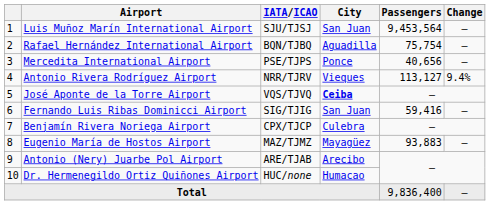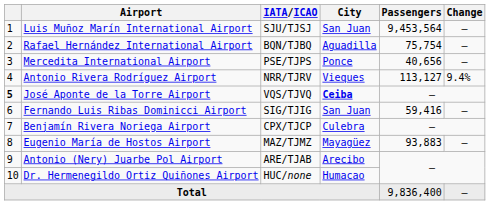(10, 94) normal -> (10, 94) bold
